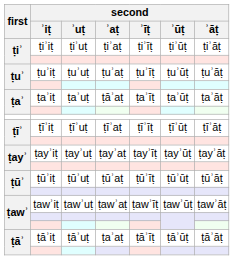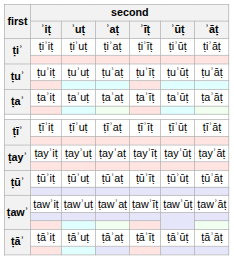(112, 97) ṭāʾaṭ -> (112, 97) ṭaʾaṭ
(112, 237) ṭaʾaṭ -> (112, 237) ṭāʾaṭ
